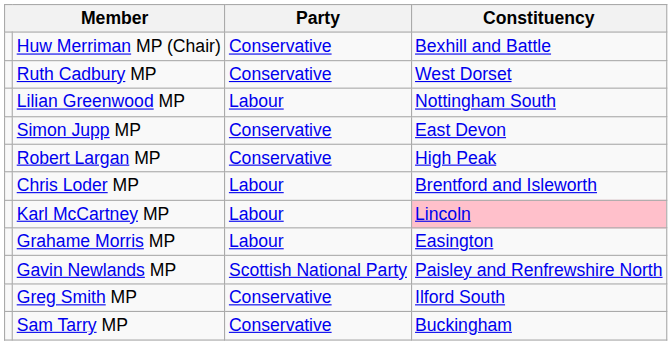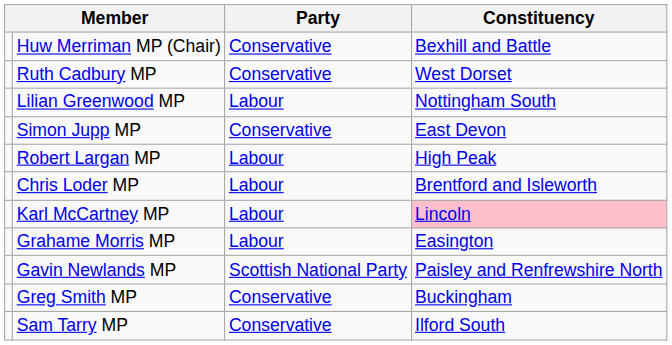(280, 158) Conservative -> (256, 158) Labour
(460, 297) Ilford South -> (463, 297) Buckingham
(463, 325) Buckingham -> (460, 325) Ilford South
